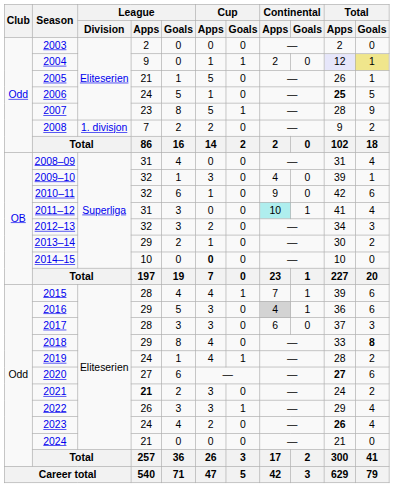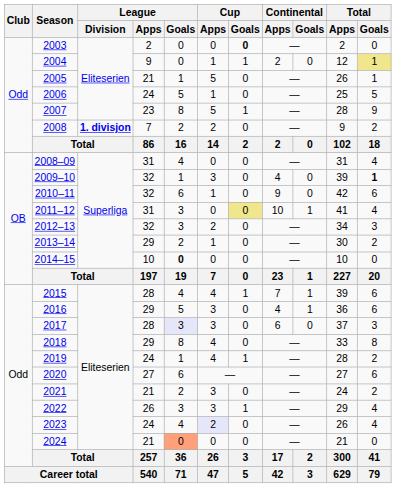(243, 45) normal -> (245, 45) bold
(340, 62) lavender background -> (342, 62) no background
(340, 95) bold -> (342, 95) normal
(104, 128) normal -> (105, 128) bold
(372, 177) normal -> (374, 177) bold
(243, 210) no background -> (245, 210) khaki background
(275, 210) paleturquoise background -> (278, 210) no background
(179, 260) normal -> (181, 260) bold
(211, 260) bold -> (213, 260) normal
(275, 309) lightgrey background -> (278, 309) no background
(179, 326) no background -> (181, 326) lavender background
(372, 342) bold -> (374, 342) normal
(340, 375) bold -> (342, 375) normal
(146, 392) bold -> (149, 392) normal
(211, 425) no background -> (213, 425) lavender background
(340, 425) bold -> (342, 425) normal
(179, 441) no background -> (181, 441) lightsalmon background
